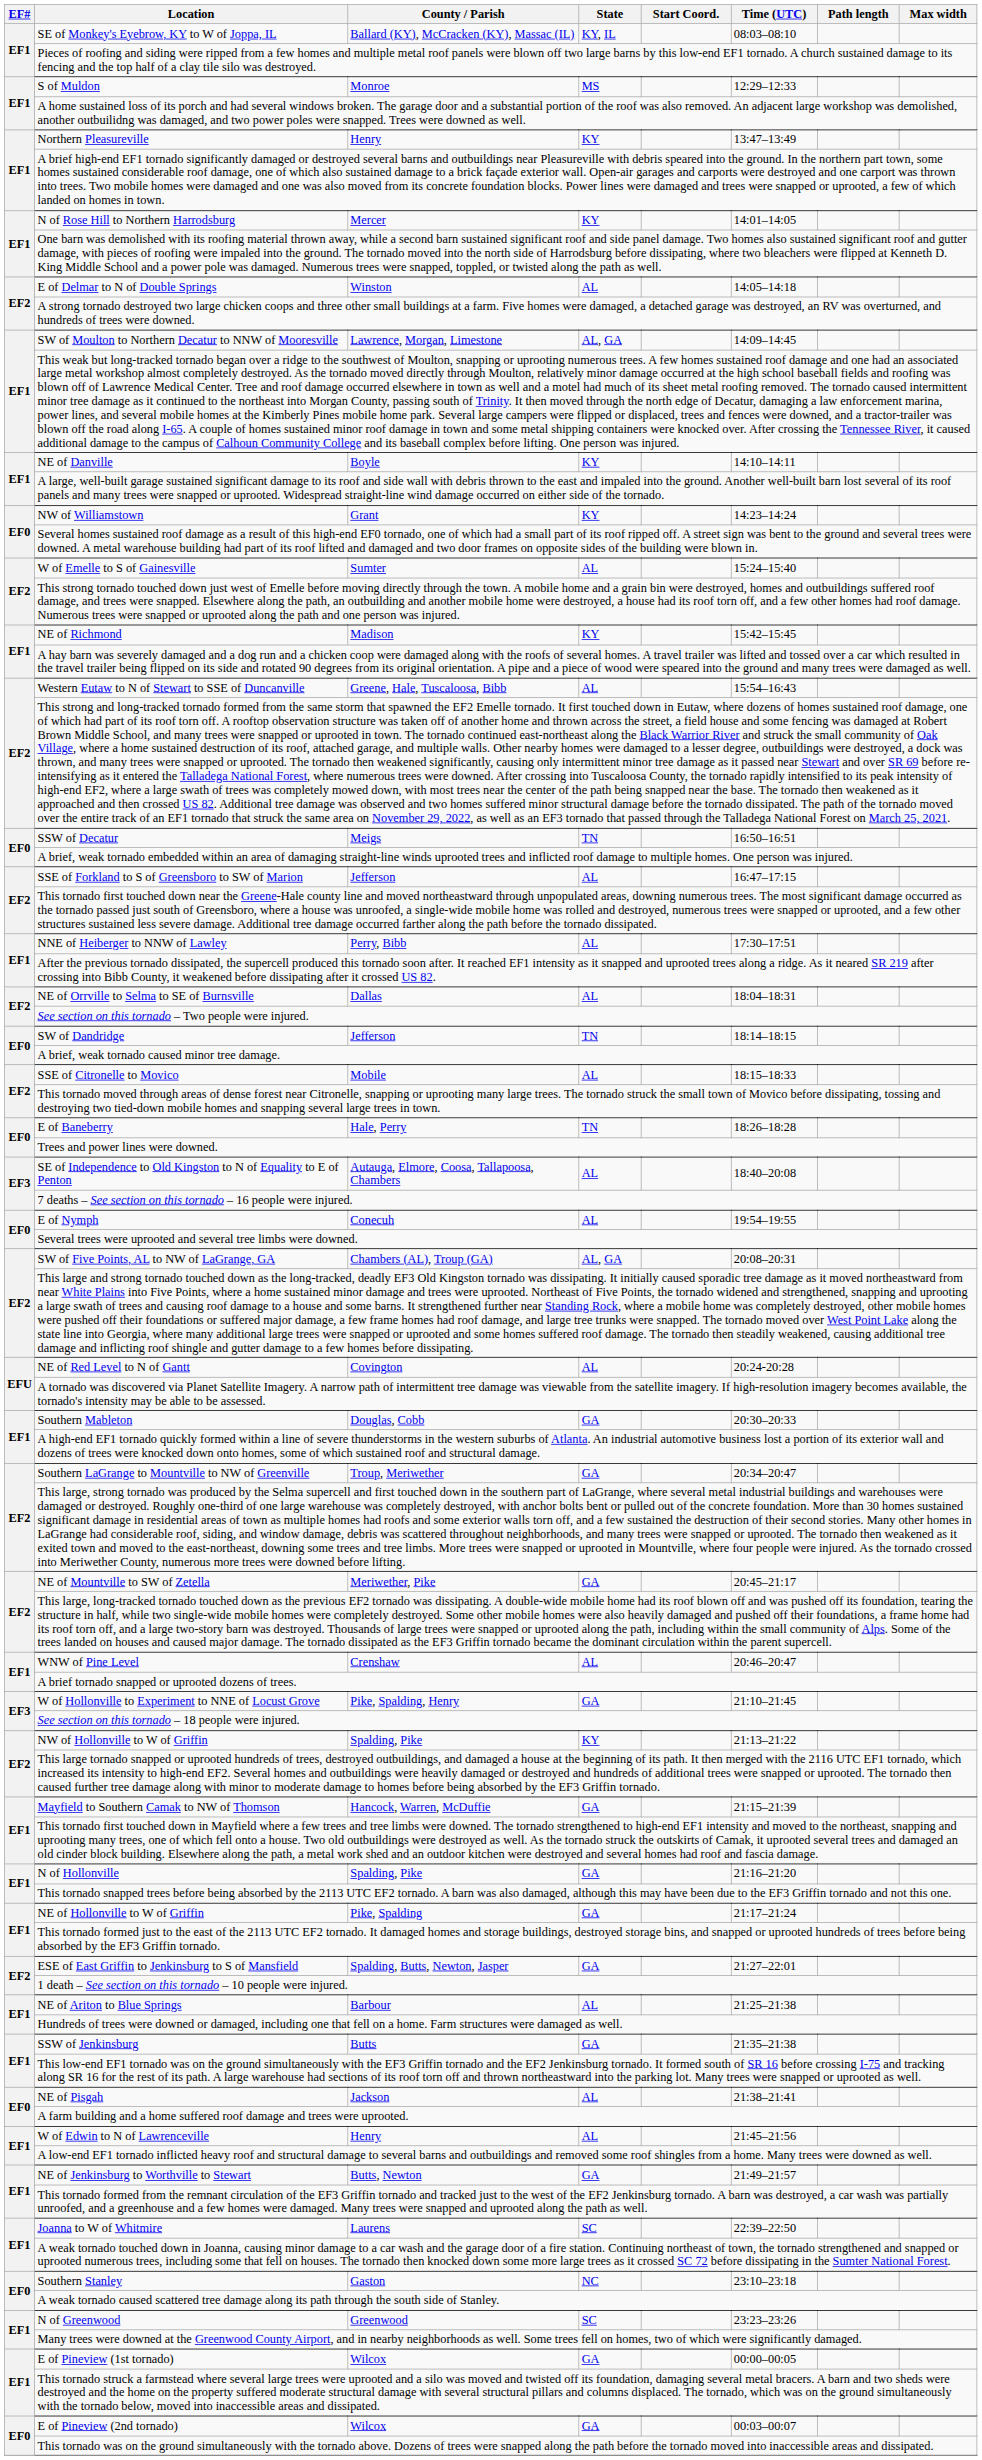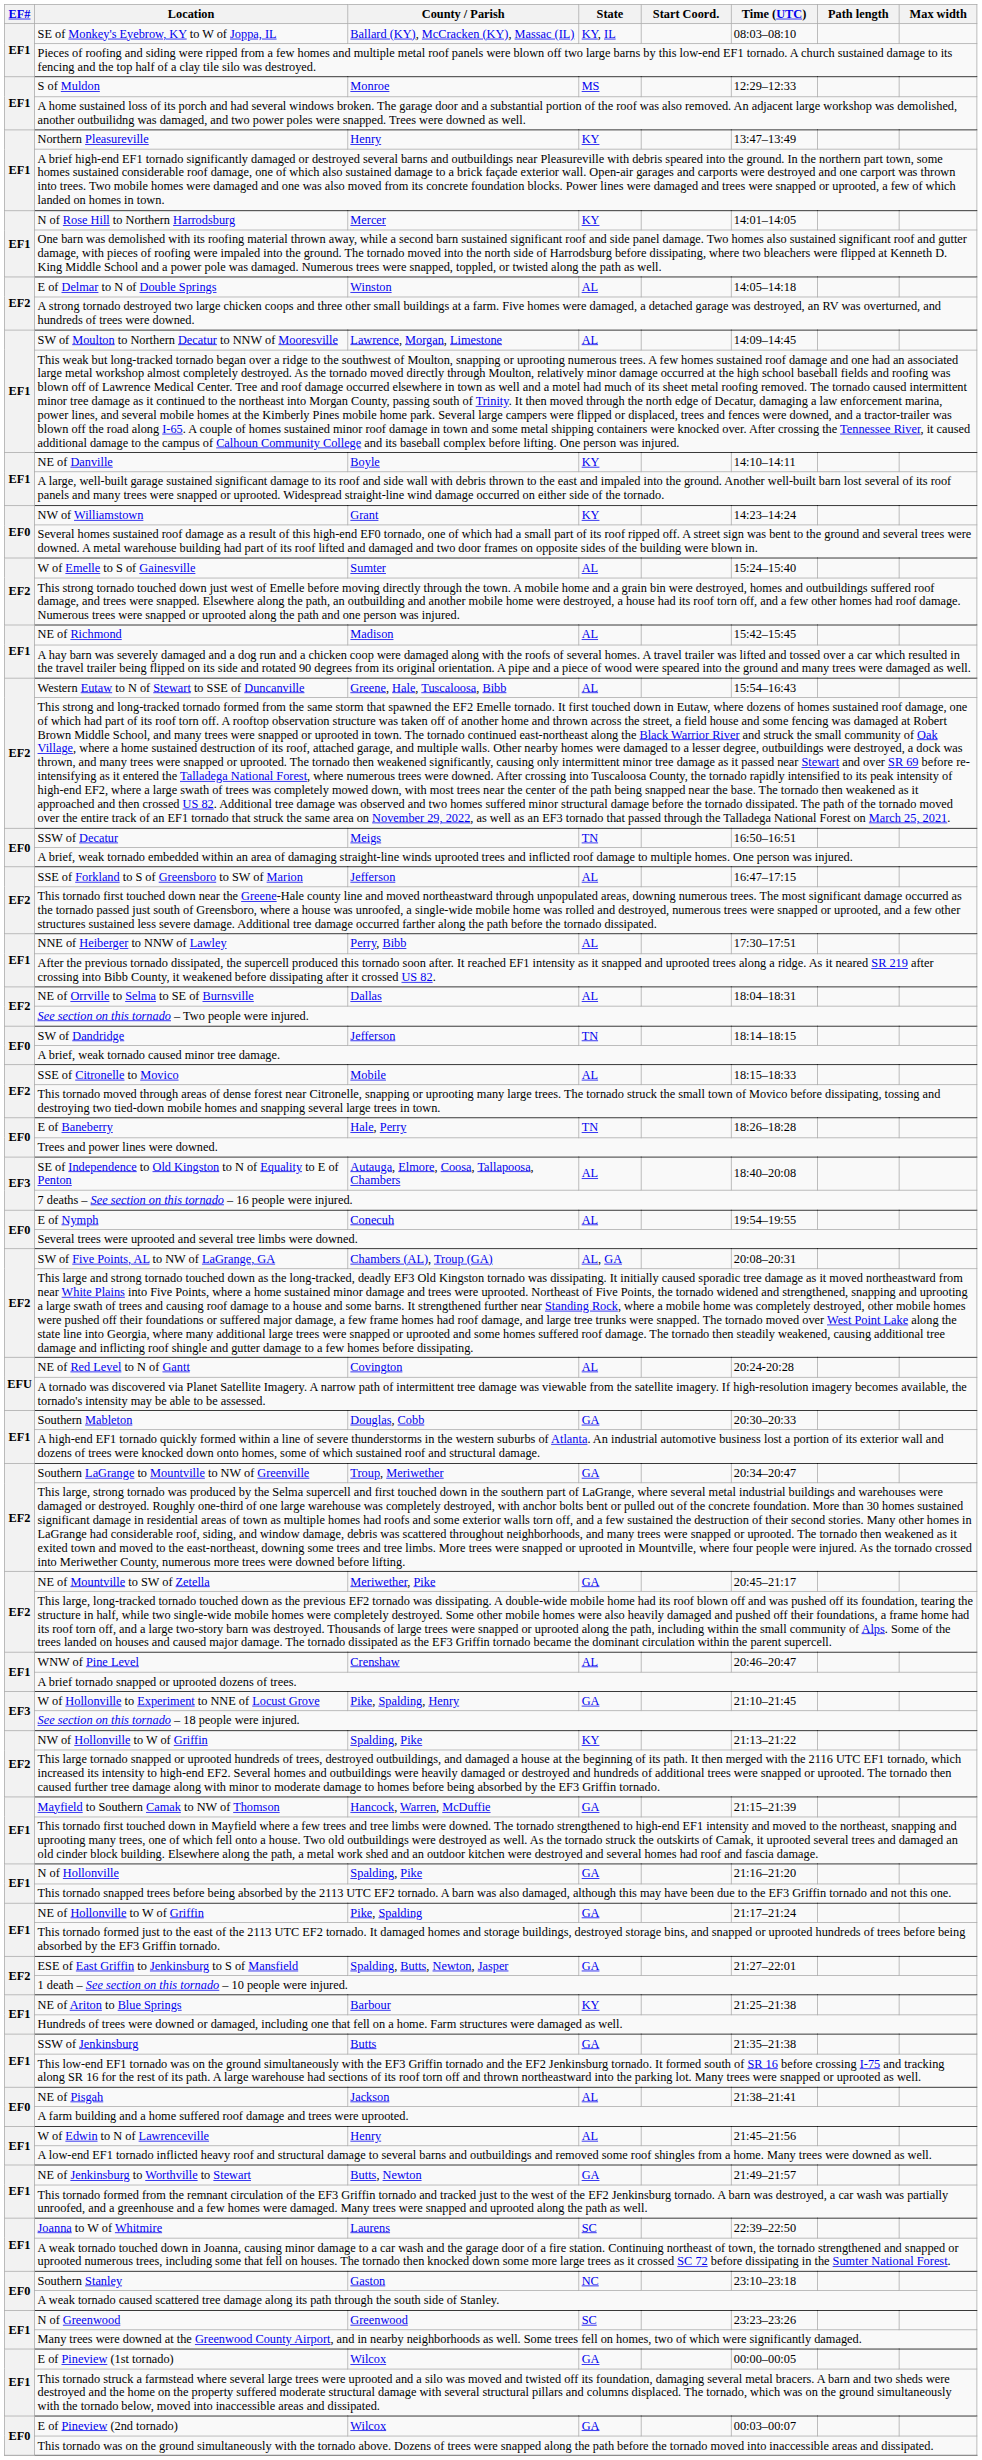(602, 340) AL, GA -> (590, 340) AL
(591, 634) KY -> (590, 634) AL
(590, 2005) AL -> (591, 2005) KY
